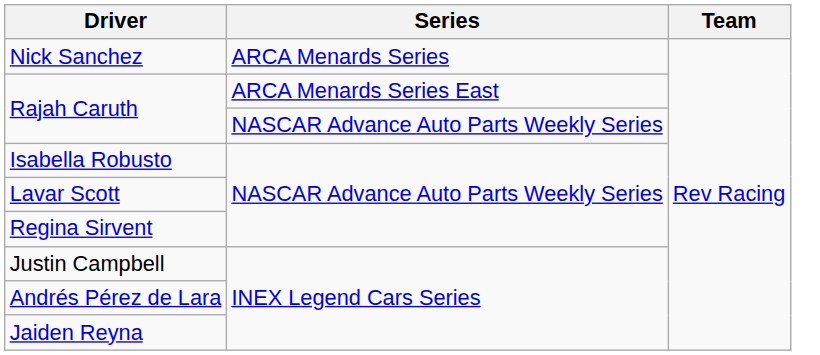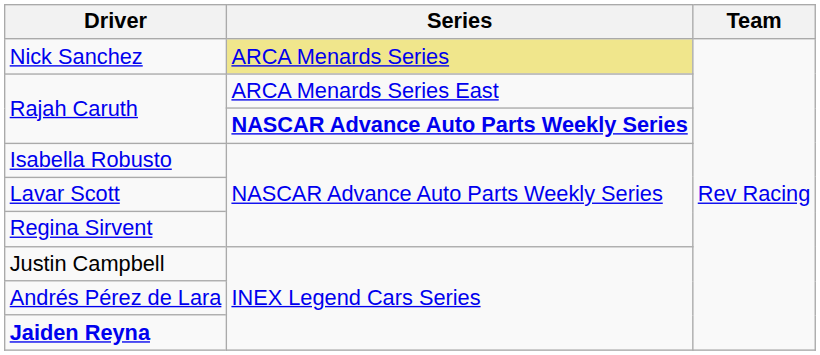(340, 56) no background -> (340, 56) khaki background
(447, 125) normal -> (460, 125) bold
(76, 332) normal -> (80, 332) bold
